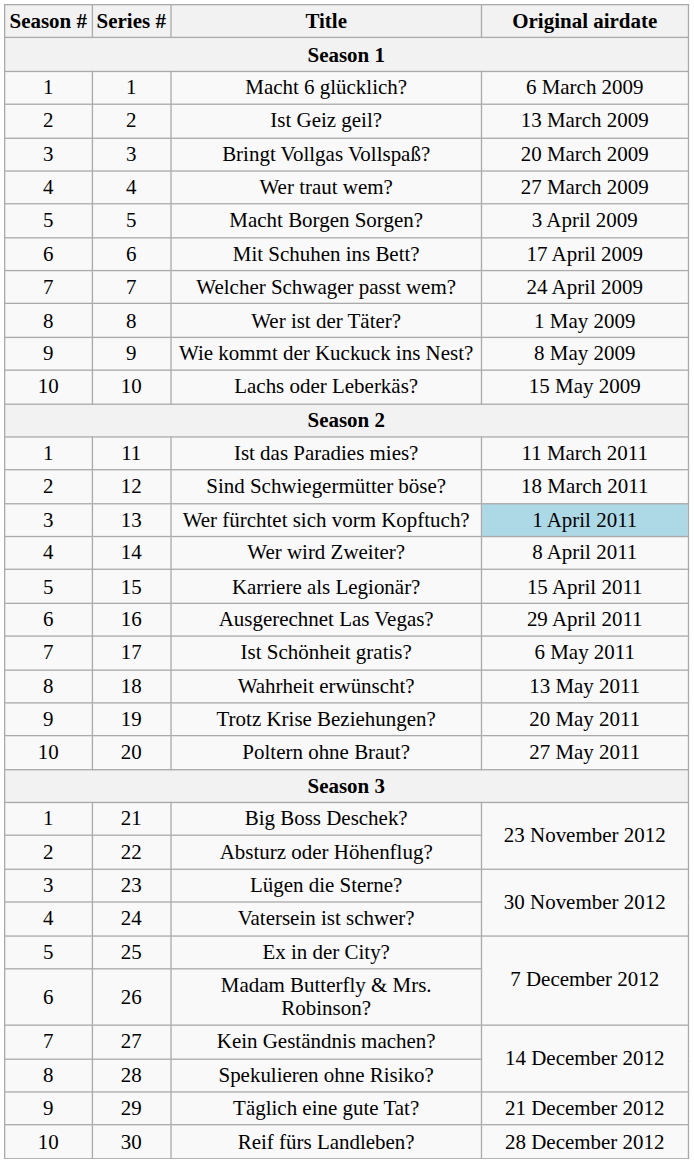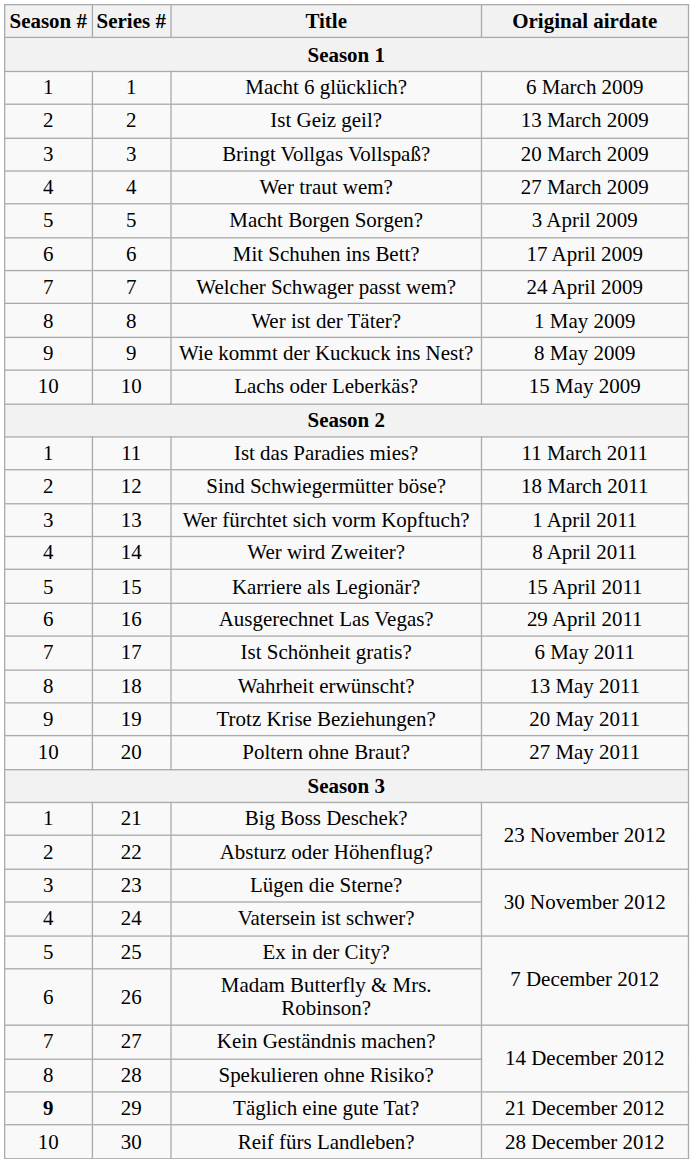(585, 519) lightblue background -> (585, 519) no background
(48, 1108) normal -> (48, 1108) bold
